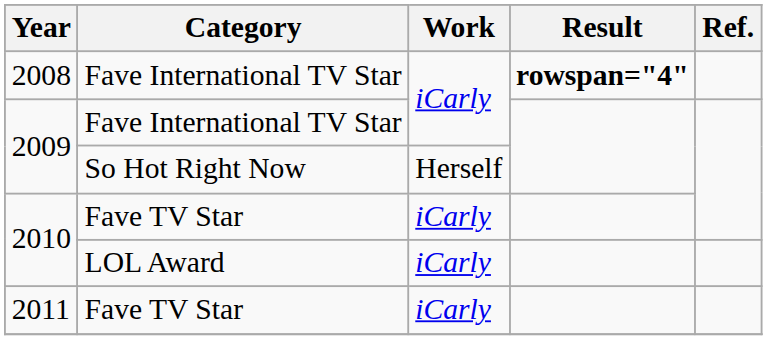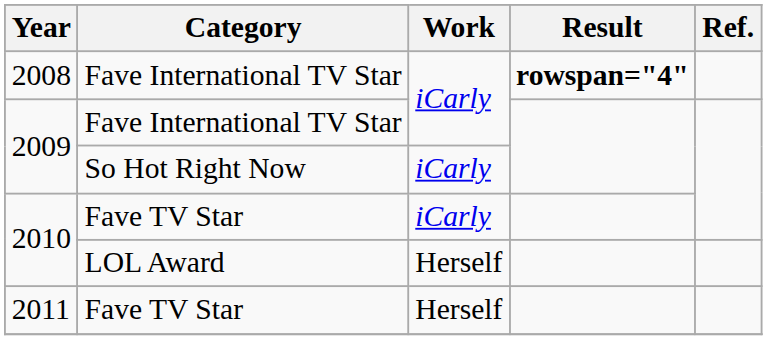(459, 168) Herself -> (453, 168) iCarly
(453, 262) iCarly -> (459, 262) Herself
(453, 309) iCarly -> (459, 309) Herself
